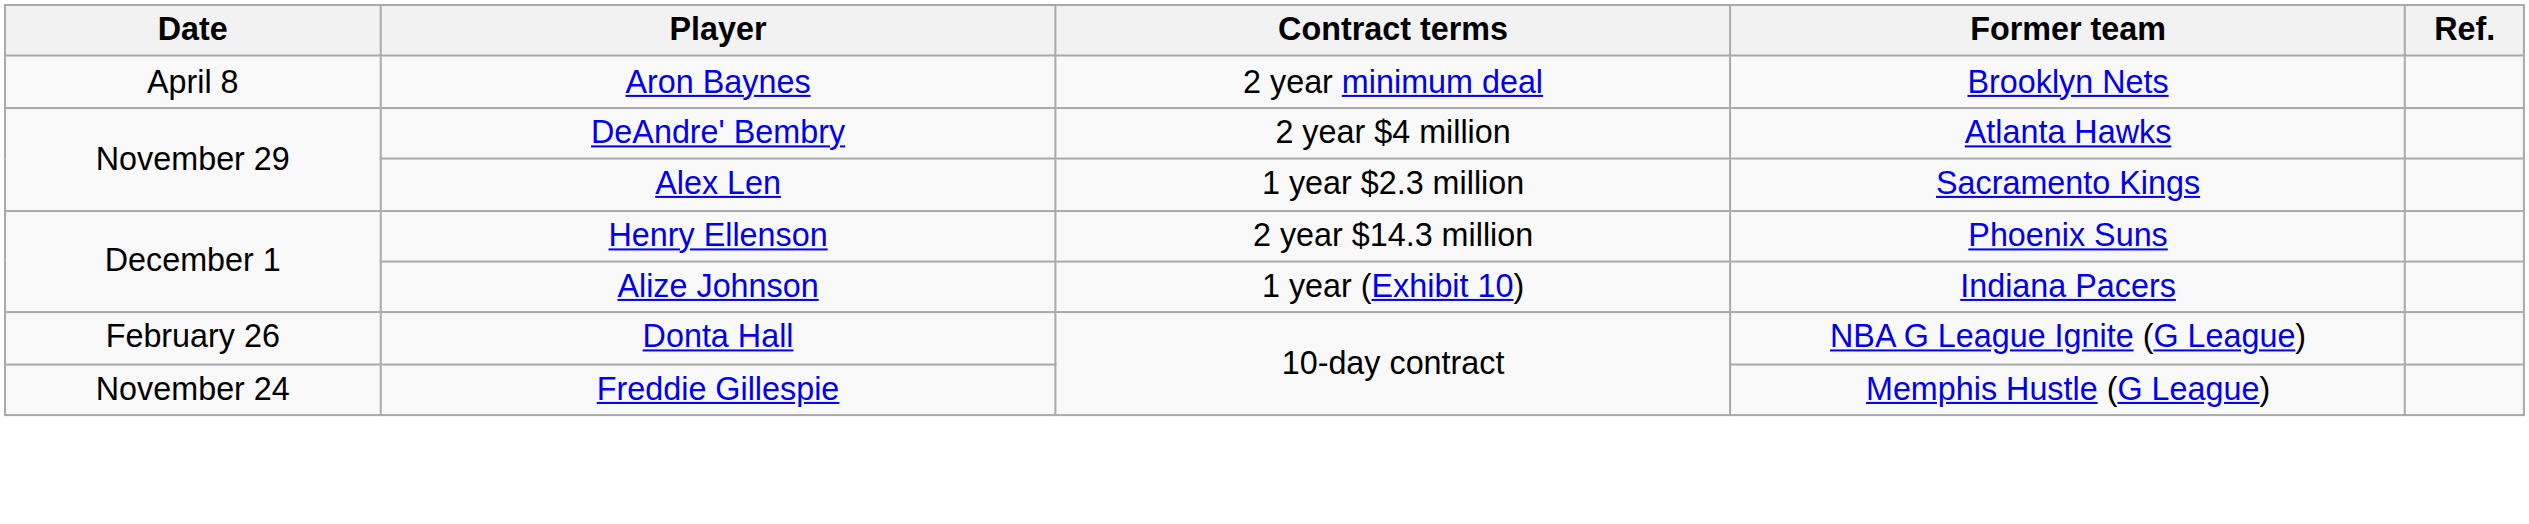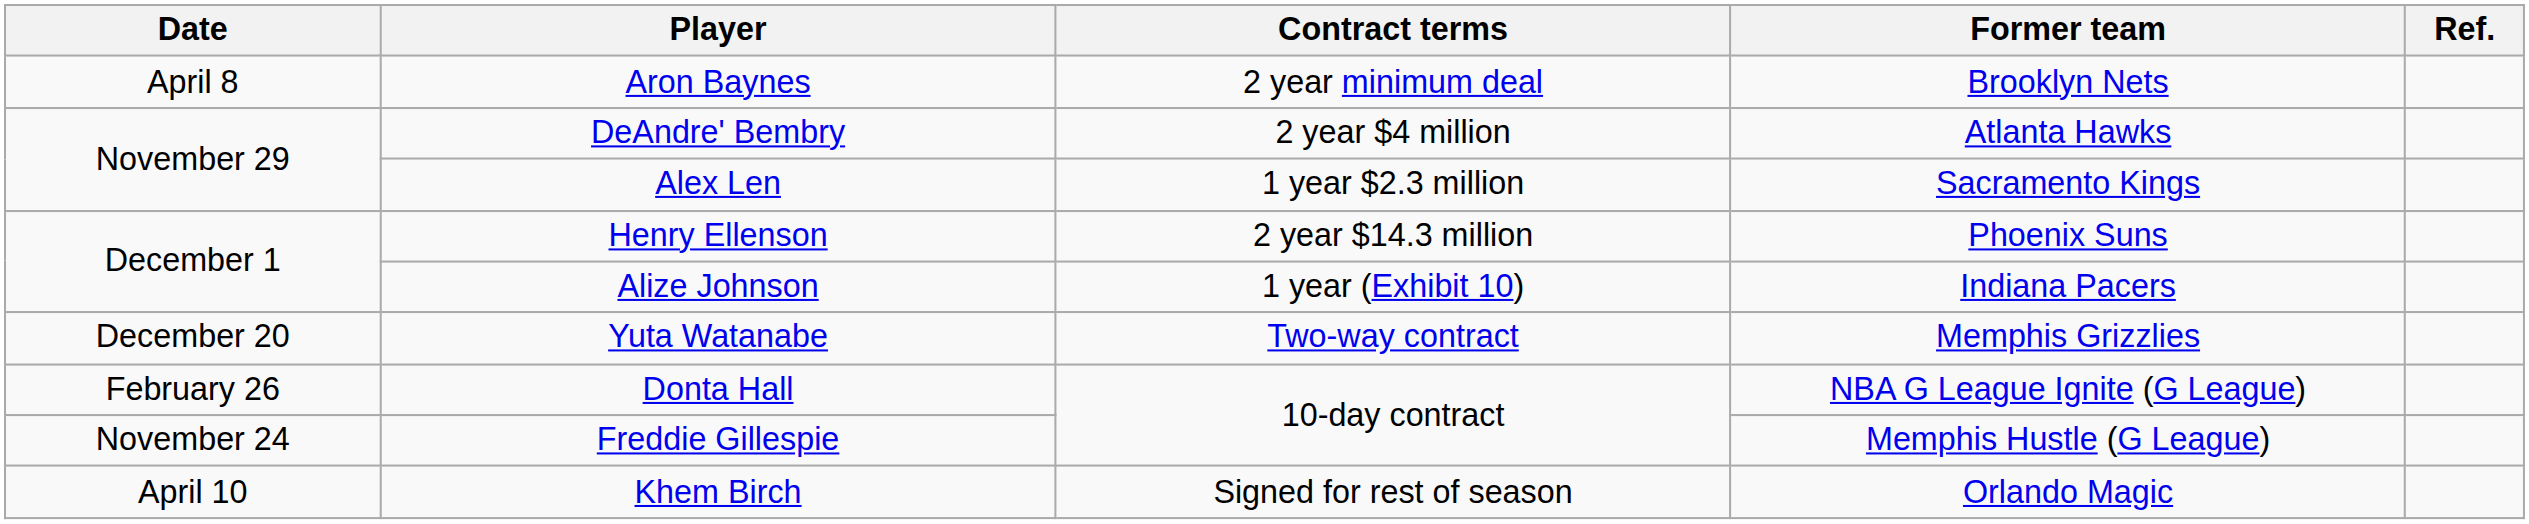+ row: (718, 337)
+ row: (718, 491)
